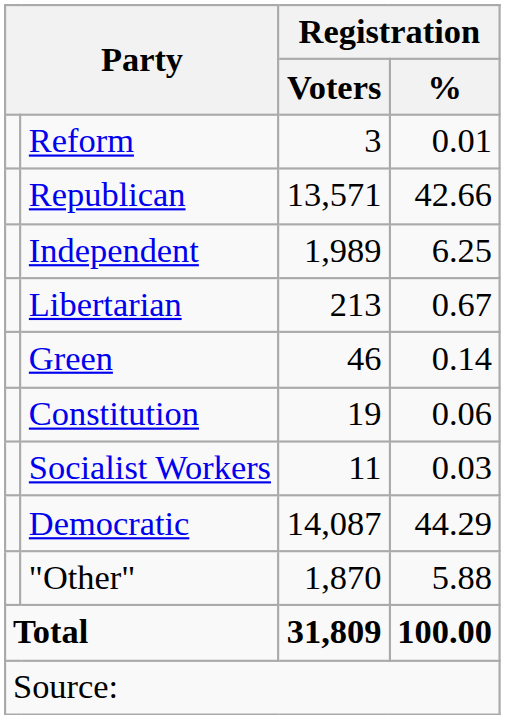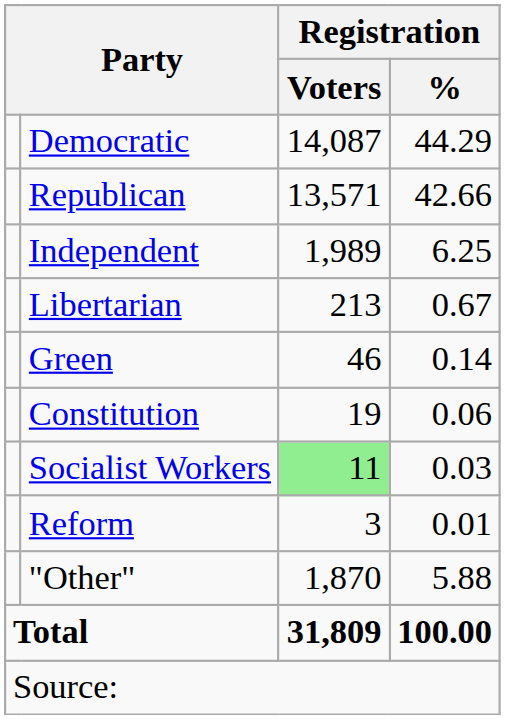rows swapped: (109, 522) <-> (81, 140)
(365, 468) no background -> (365, 468) lightgreen background
